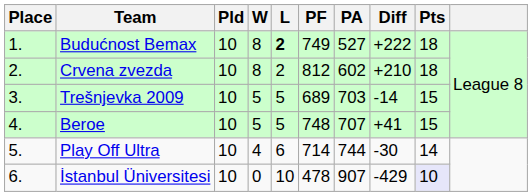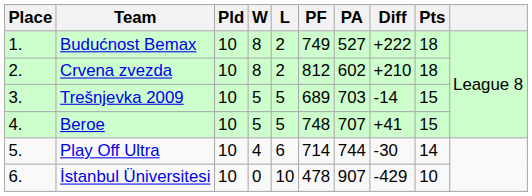(280, 44) bold -> (280, 44) normal
(429, 177) lavender background -> (429, 177) no background
